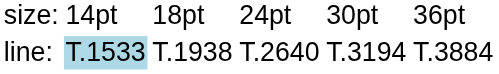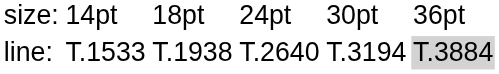(106, 52) lightblue background -> (106, 52) no background
(453, 52) no background -> (453, 52) lightgrey background
